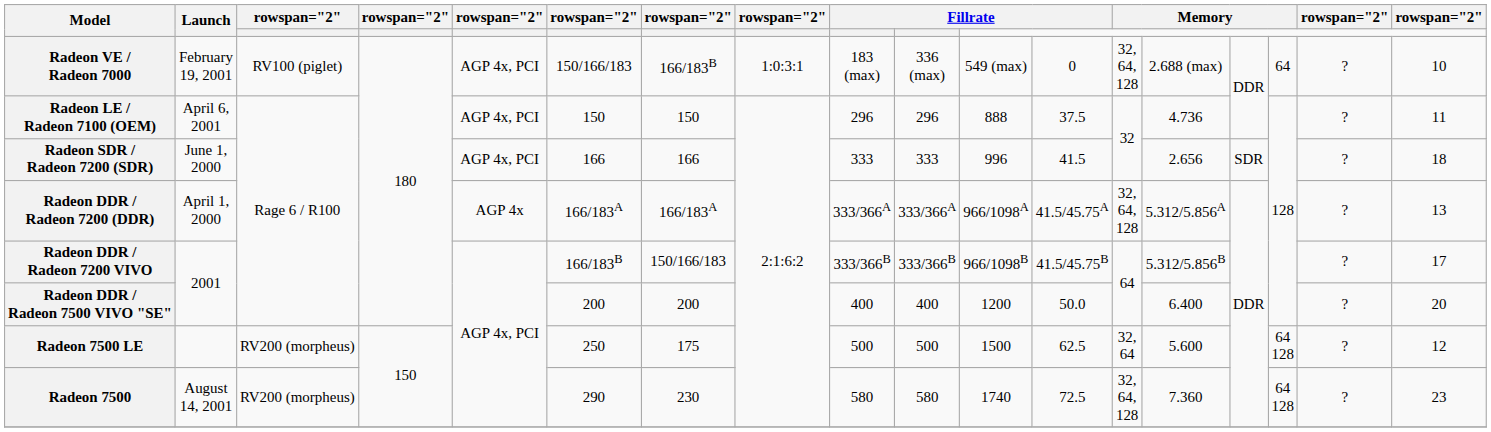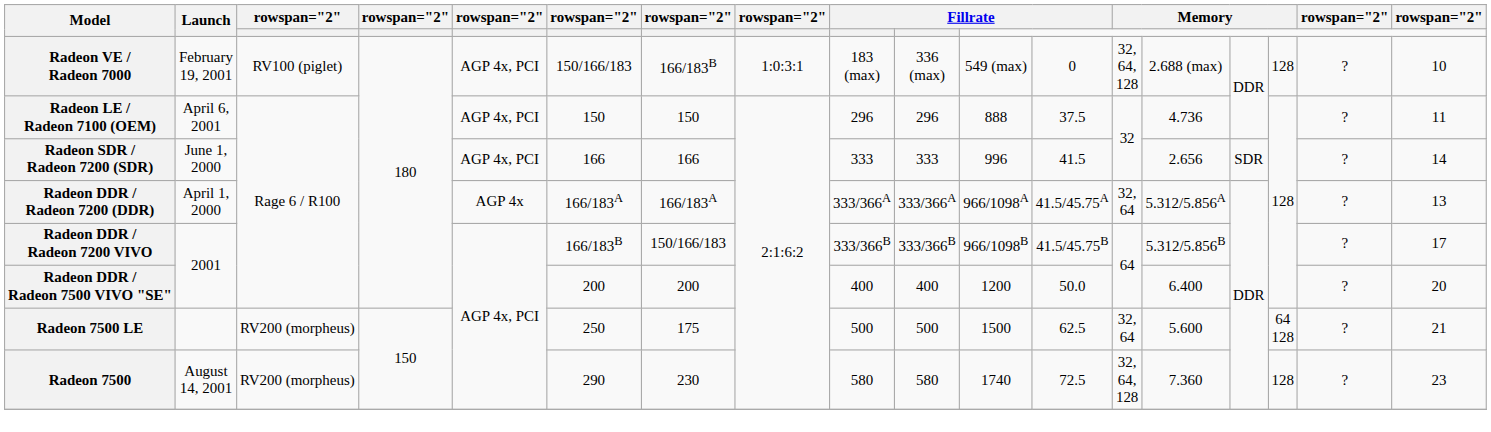(1283, 65) 64 -> (1283, 65) 128
(1439, 159) 18 -> (1439, 159) 14
(1127, 210) 32, 64, 128 -> (1127, 201) 32, 64
(1439, 345) 12 -> (1439, 328) 21
(1283, 396) 64 128 -> (1283, 379) 128
